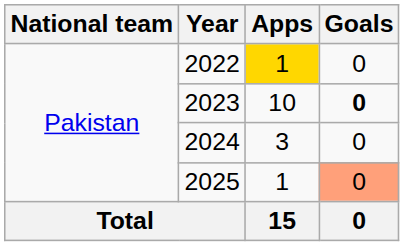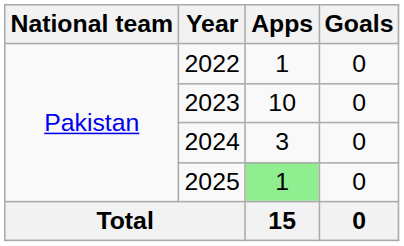(282, 63) gold background -> (282, 63) no background
(359, 102) bold -> (359, 102) normal
(282, 181) no background -> (282, 181) lightgreen background
(359, 181) lightsalmon background -> (359, 181) no background
